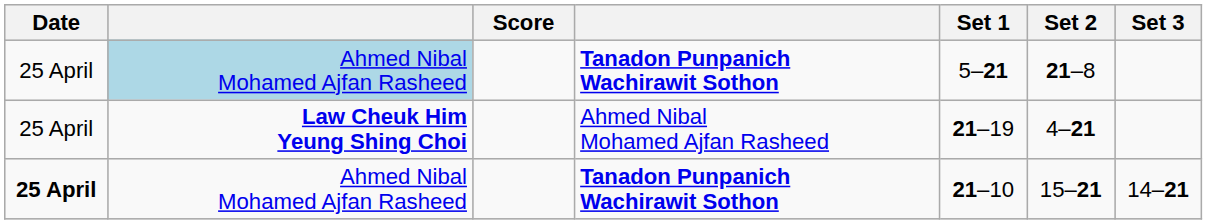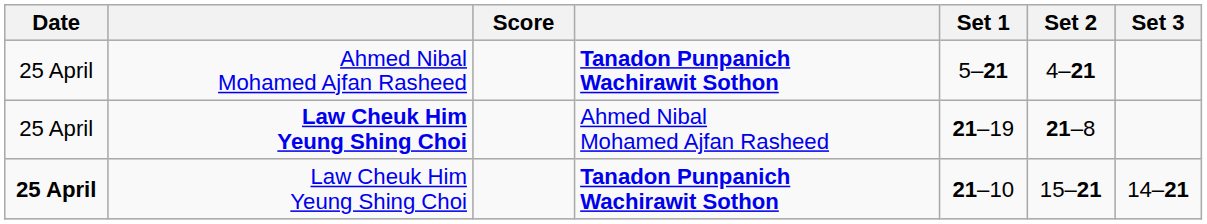(343, 70) lightblue background -> (343, 70) no background
(1071, 70) 21–8 -> (1071, 70) 4–21
(1071, 130) 4–21 -> (1071, 130) 21–8
(343, 189) Ahmed Nibal Mohamed Ajfan Rasheed -> (379, 189) Law Cheuk Him Yeung Shing Choi
